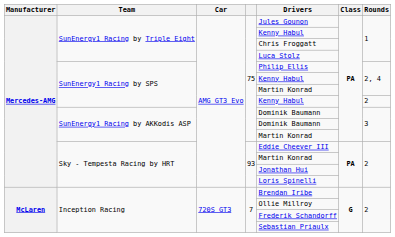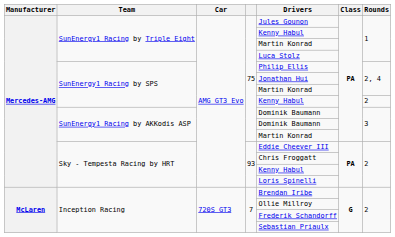(287, 44) Chris Froggatt -> (285, 44) Martin Konrad
(281, 79) Kenny Habul -> (283, 79) Jonathan Hui
(285, 158) Martin Konrad -> (287, 158) Chris Froggatt
(283, 170) Jonathan Hui -> (281, 170) Kenny Habul
